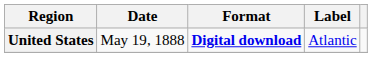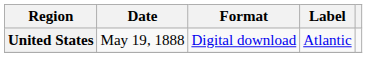(246, 40) bold -> (244, 40) normal
